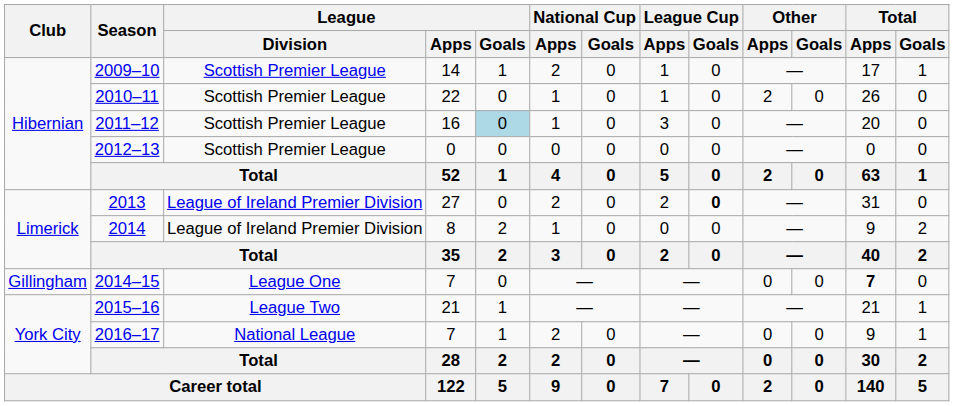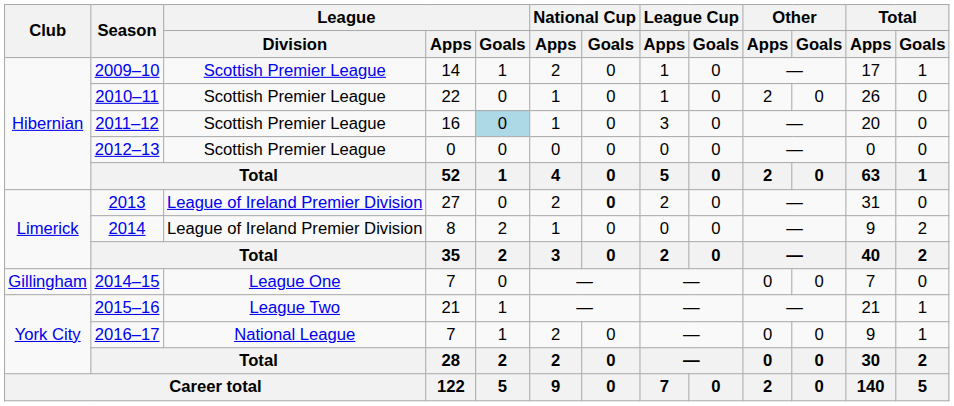(611, 202) normal -> (611, 202) bold
(716, 202) bold -> (716, 202) normal
(871, 281) bold -> (871, 281) normal
